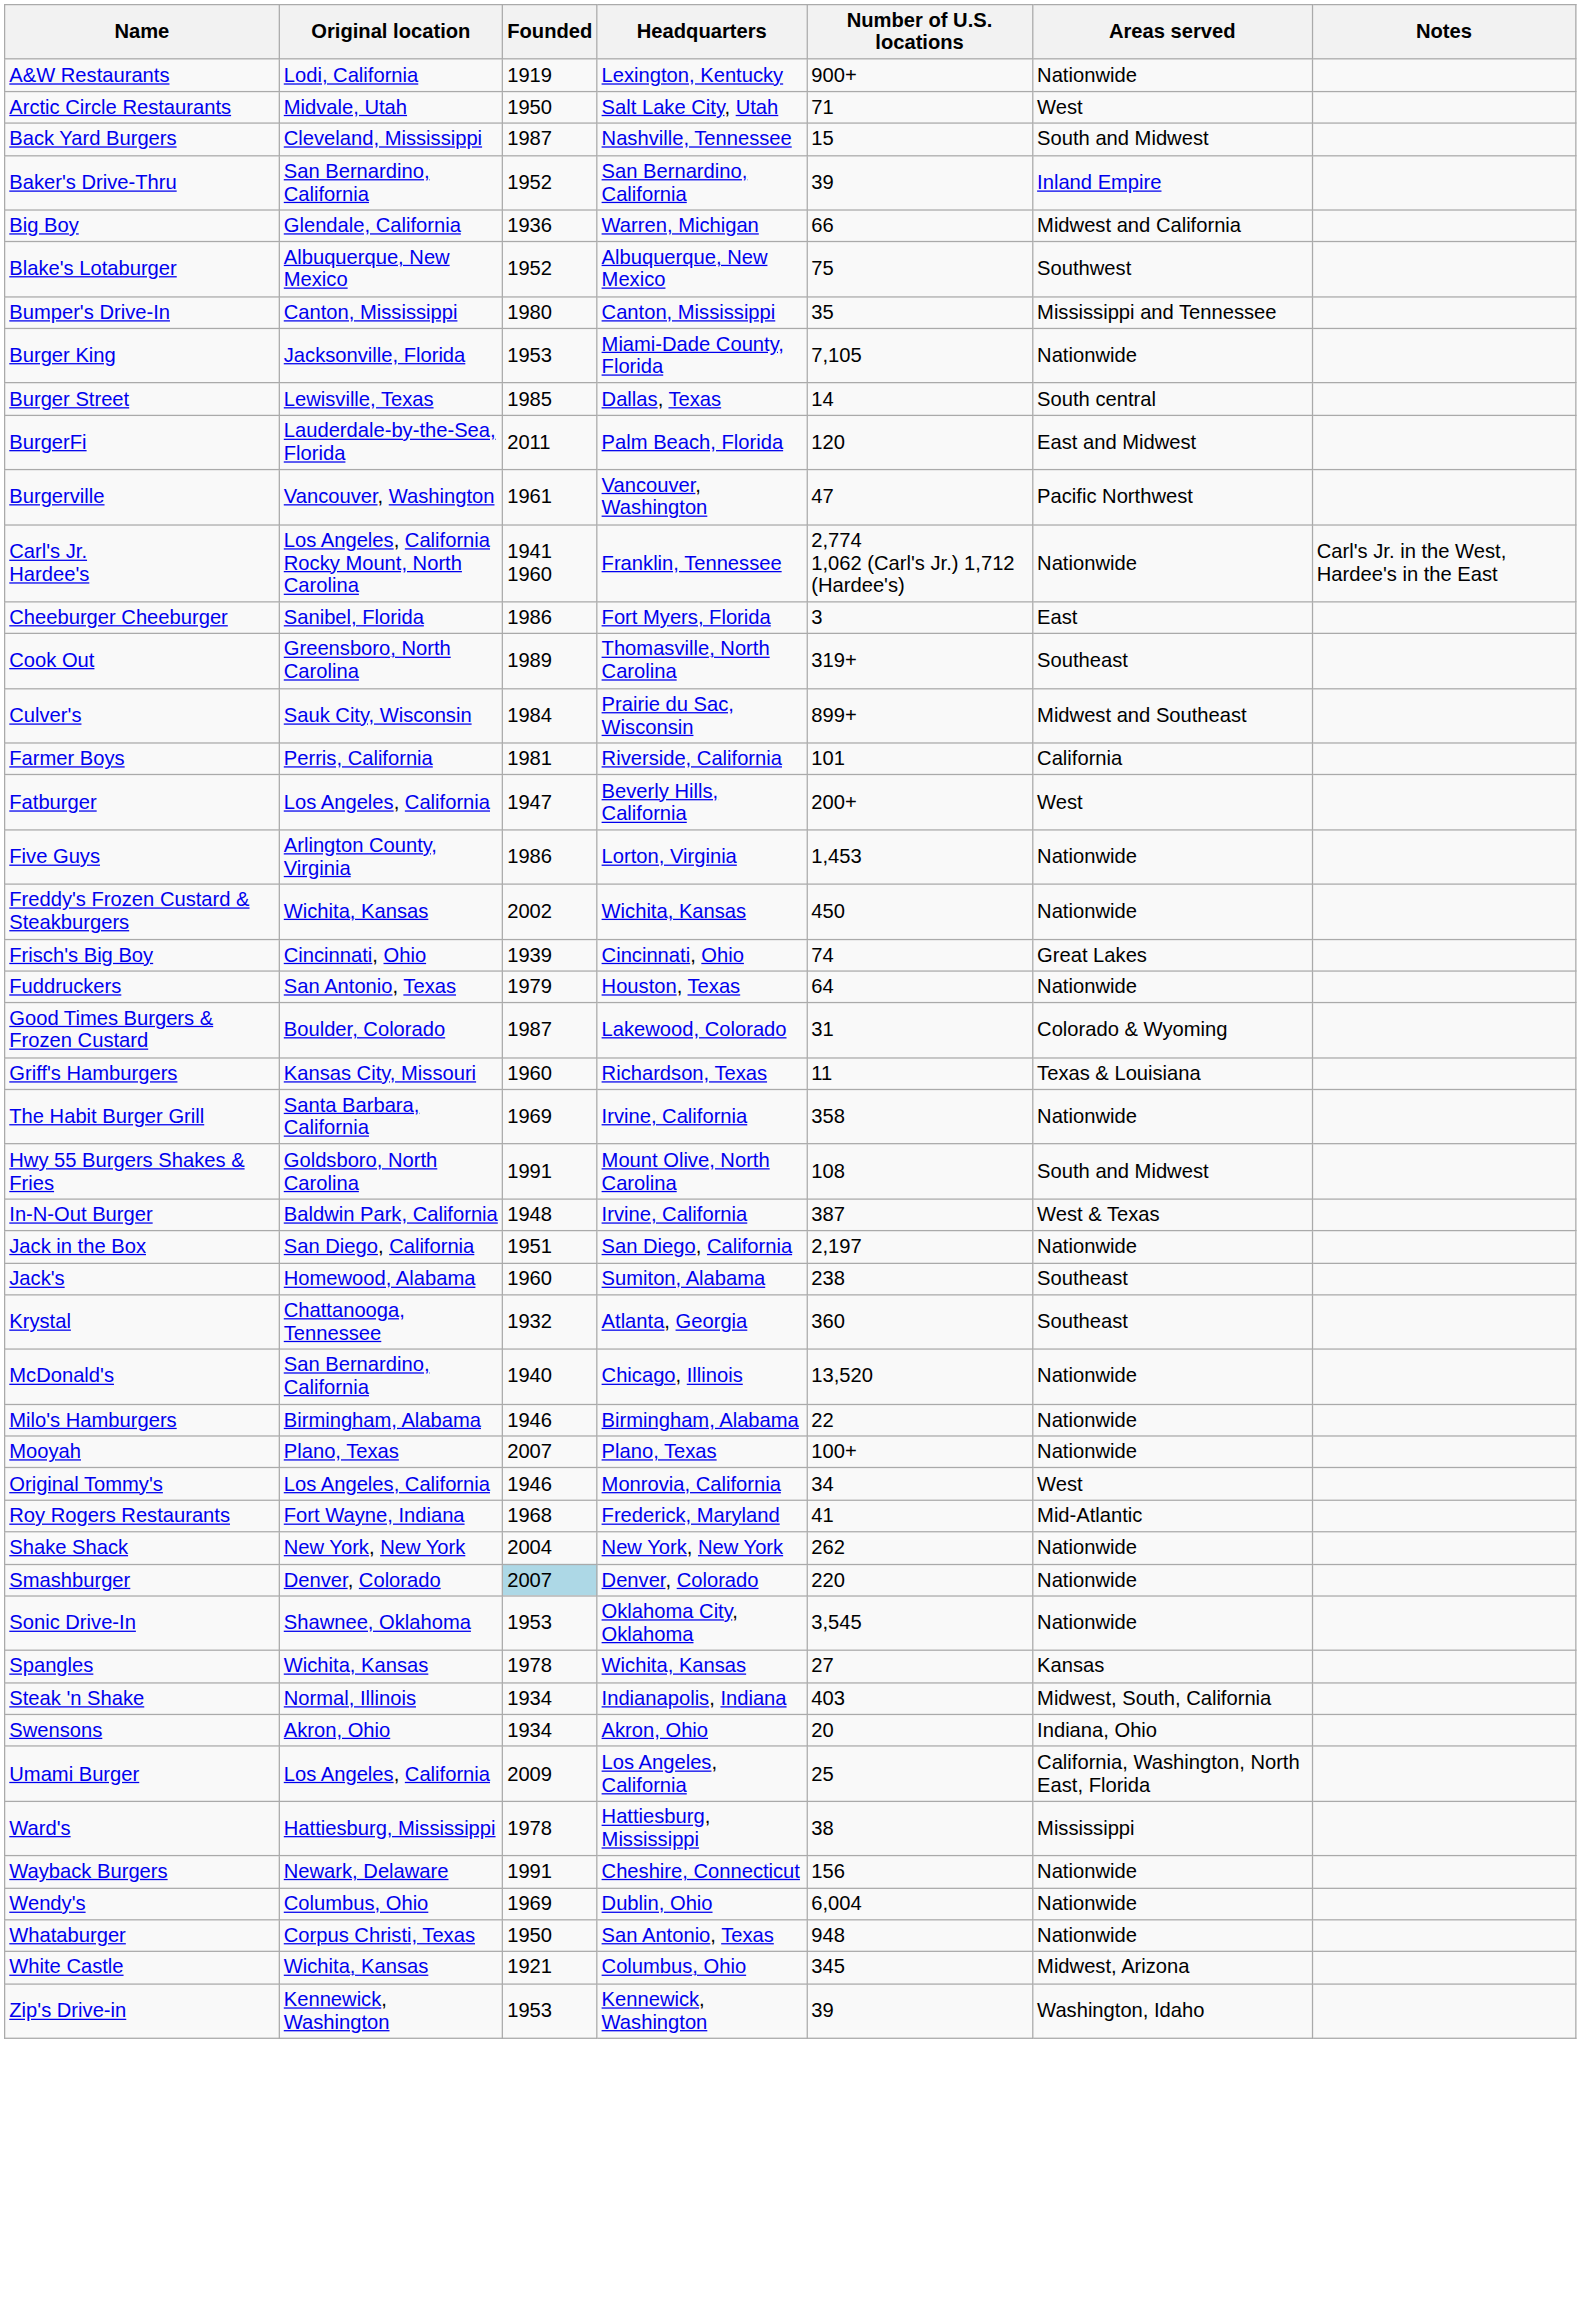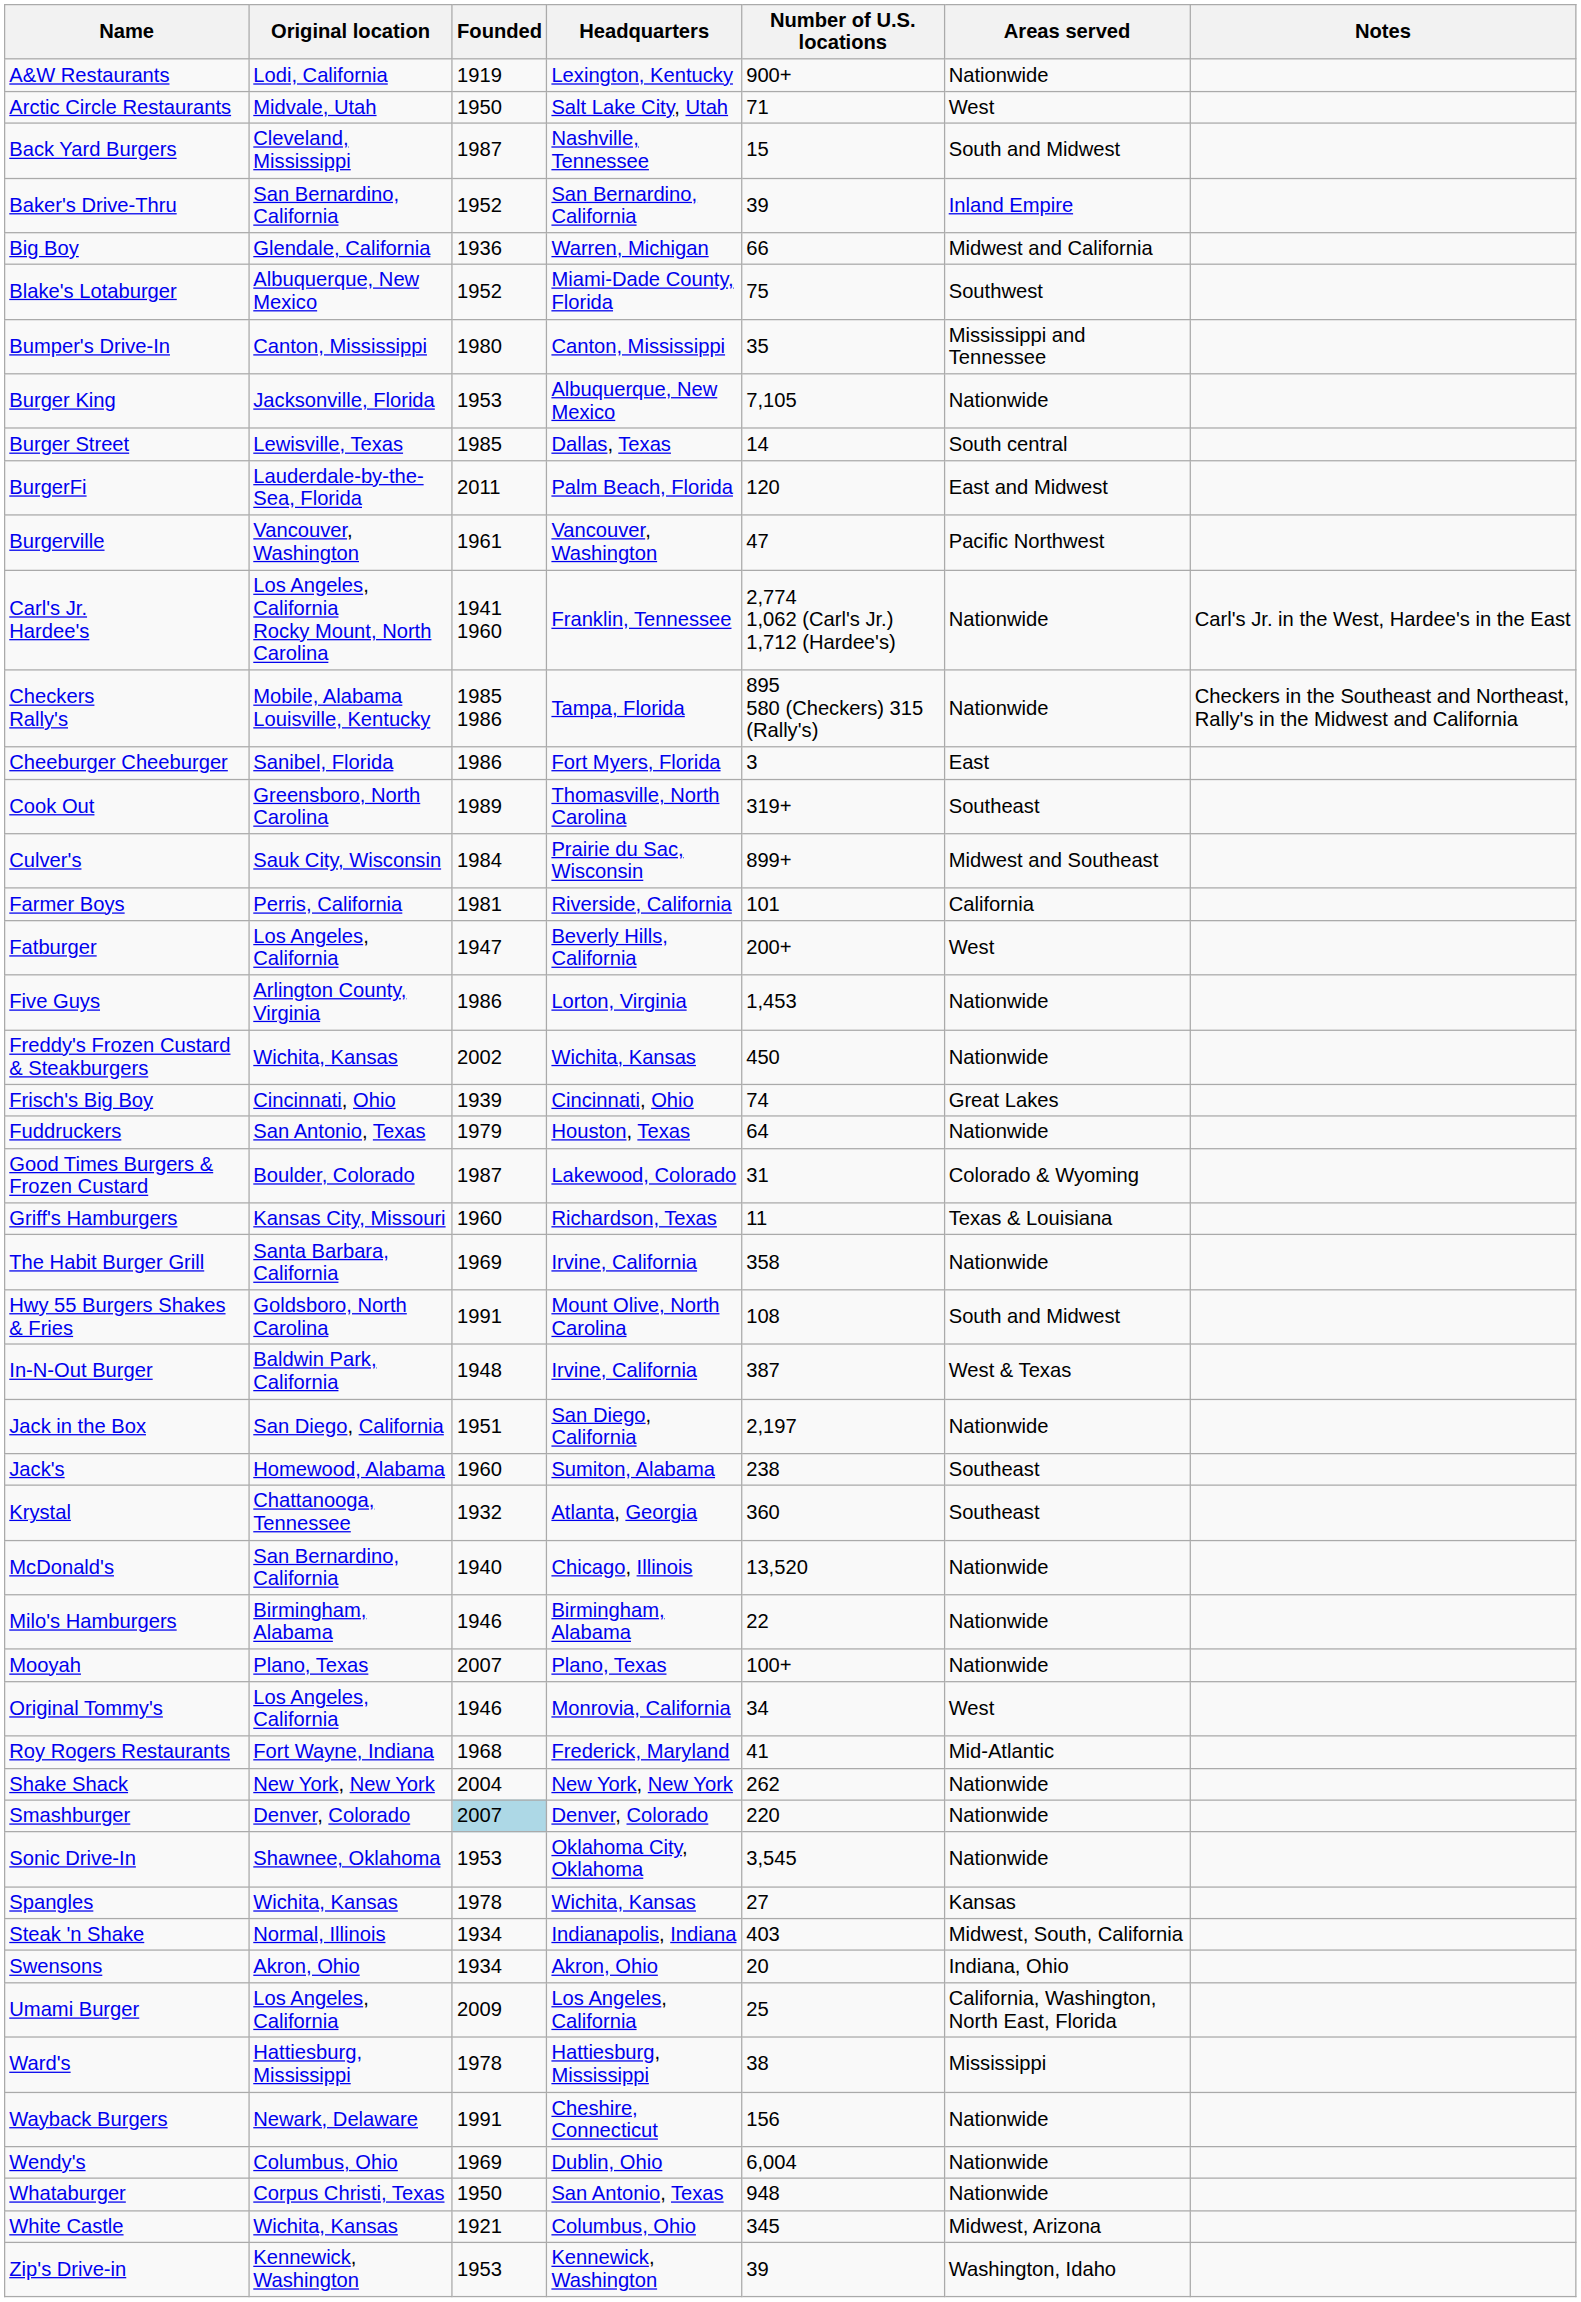(685, 269) Albuquerque, New Mexico -> (643, 291) Miami-Dade County, Florida
(693, 355) Miami-Dade County, Florida -> (634, 401) Albuquerque, New Mexico
+ row: (52, 708)
